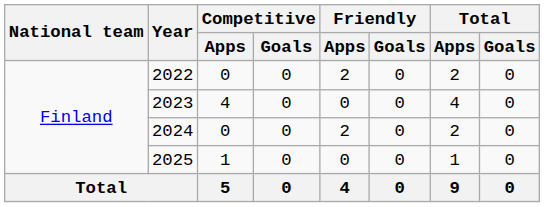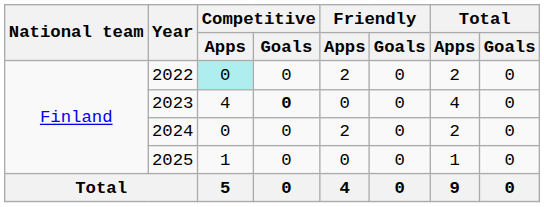(225, 75) no background -> (225, 75) paleturquoise background
(286, 103) normal -> (286, 103) bold
